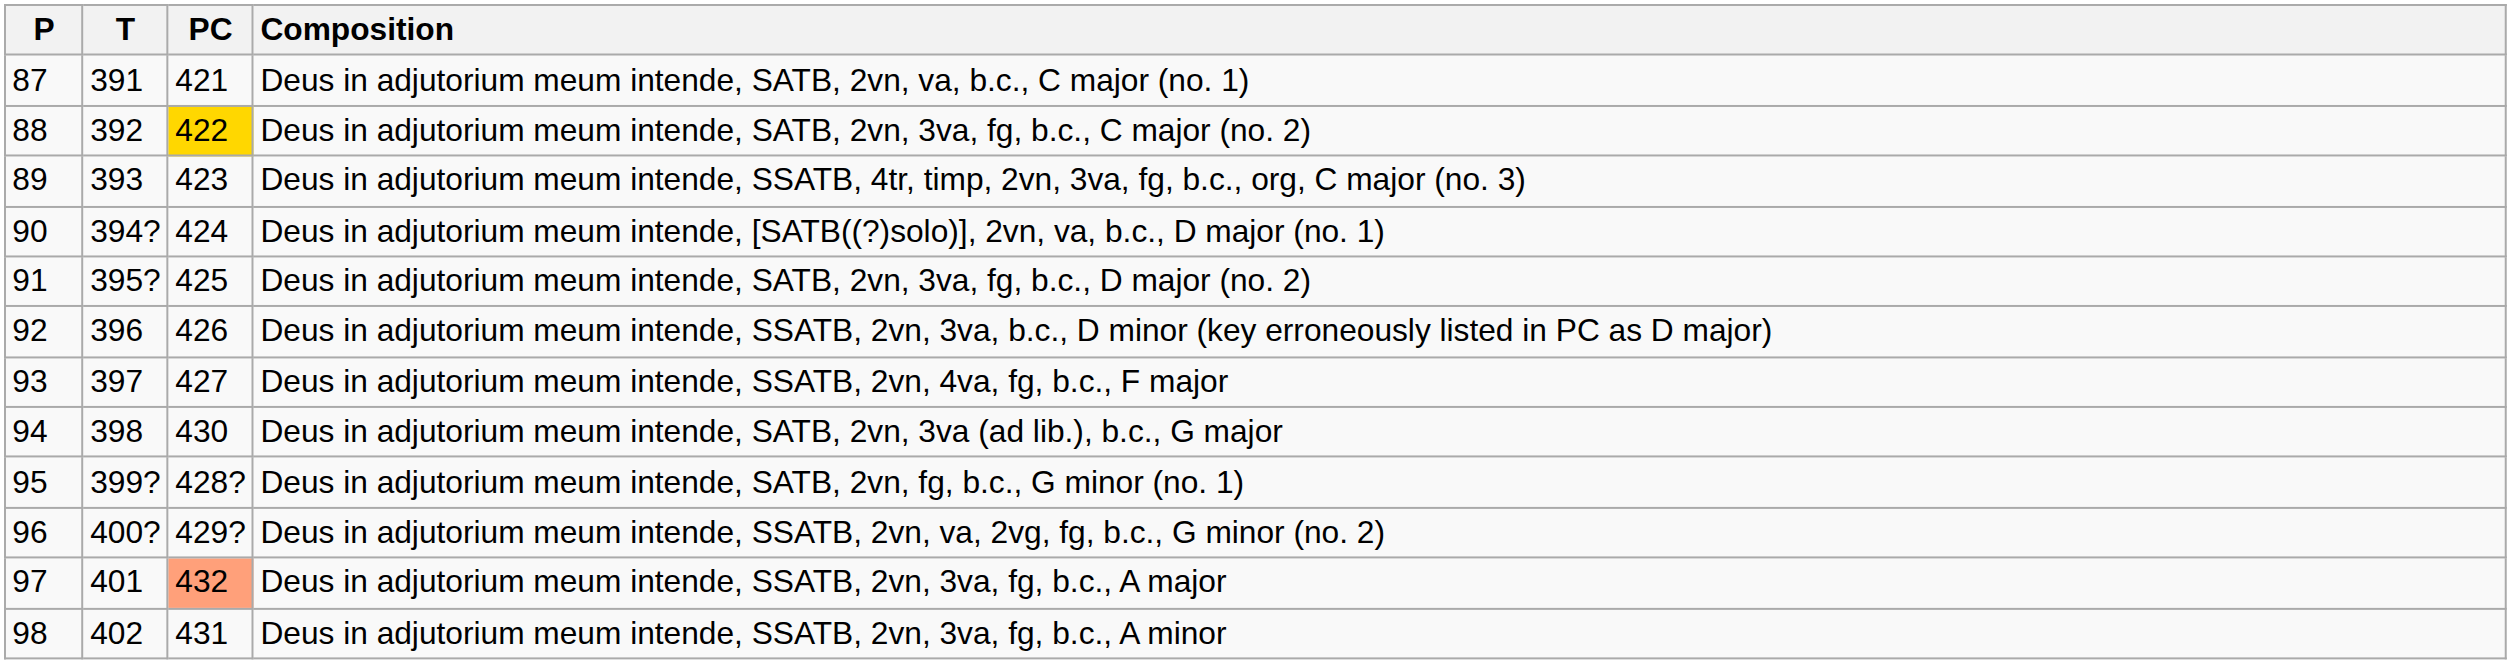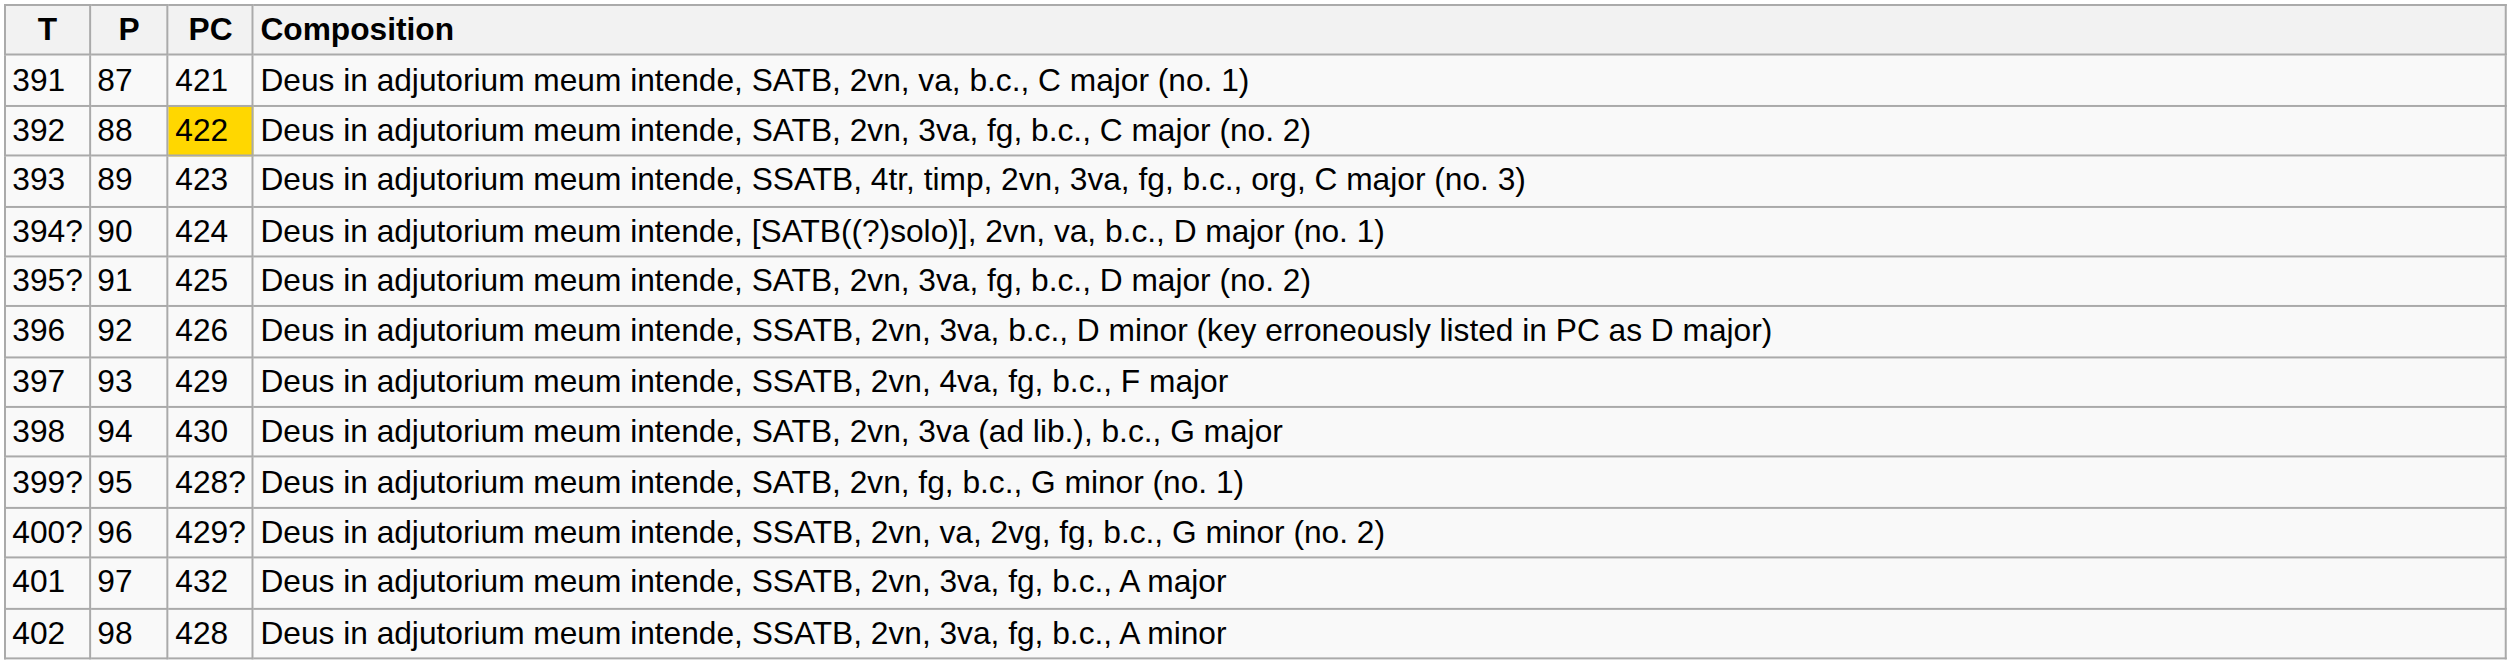columns swapped: (44, 29) <-> (125, 29)
(202, 381) 427 -> (202, 381) 429
(202, 582) lightsalmon background -> (202, 582) no background
(202, 632) 431 -> (202, 632) 428
